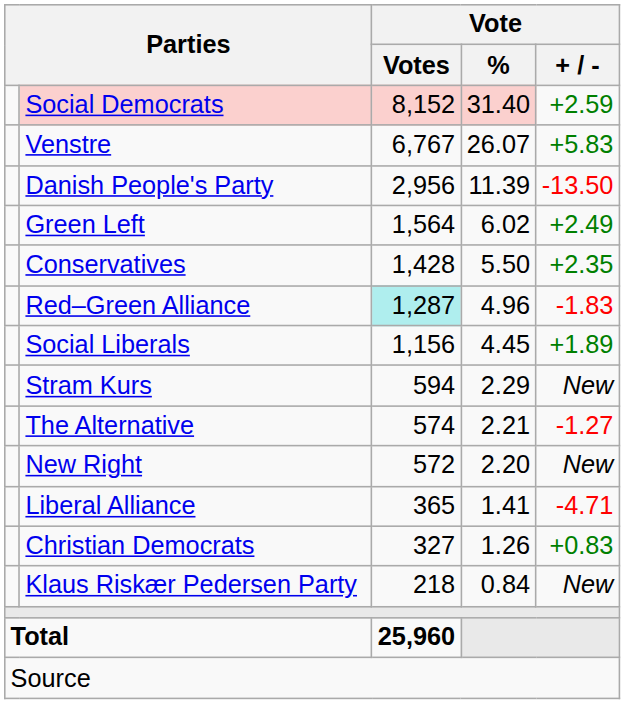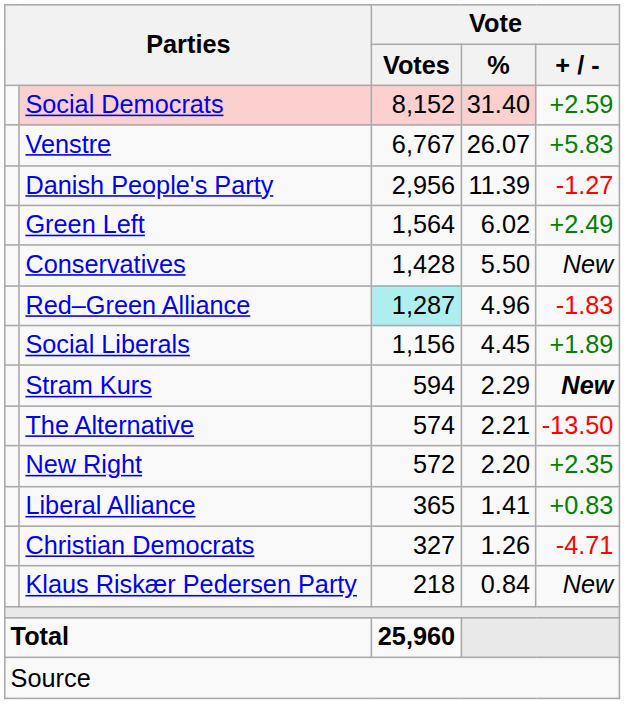(578, 184) -13.50 -> (585, 184) -1.27
(581, 265) +2.35 -> (588, 265) New
(588, 385) normal -> (587, 385) bold
(585, 425) -1.27 -> (578, 425) -13.50
(588, 465) New -> (581, 465) +2.35
(585, 505) -4.71 -> (581, 505) +0.83
(581, 545) +0.83 -> (585, 545) -4.71
